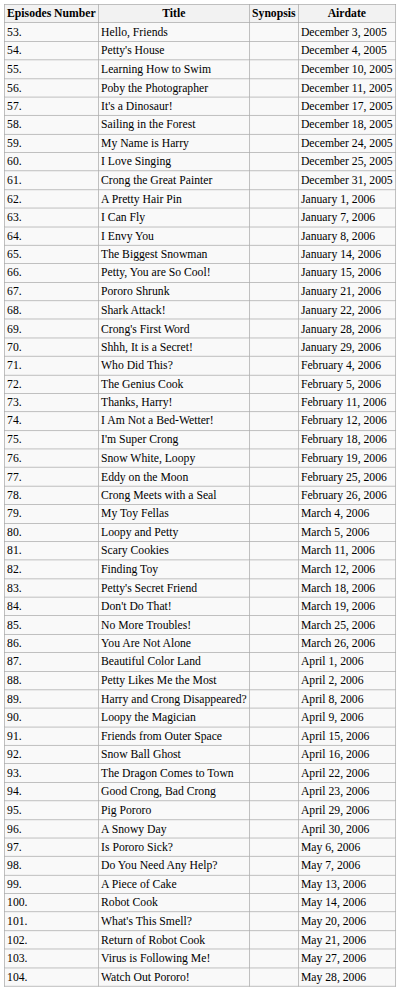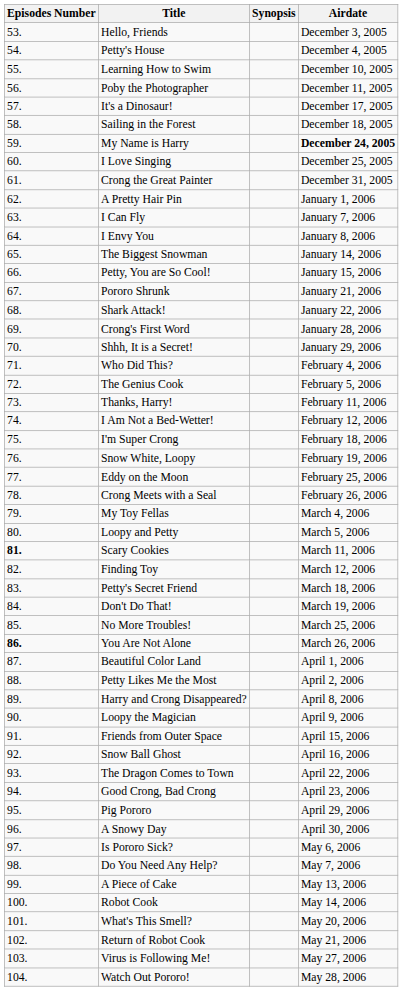(347, 143) normal -> (348, 143) bold
(14, 550) normal -> (14, 550) bold
(14, 643) normal -> (14, 643) bold
